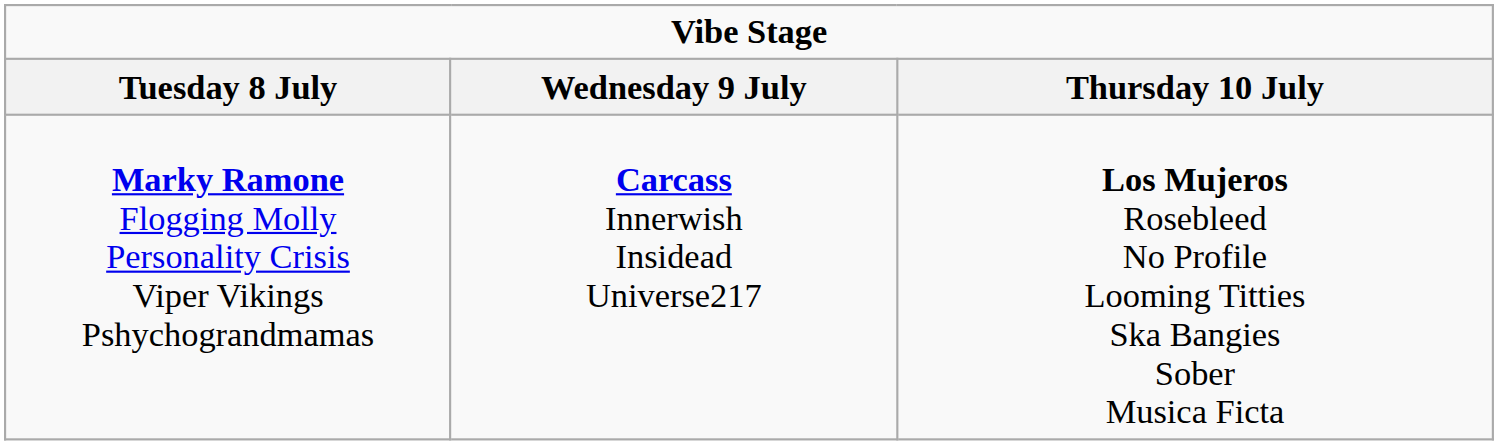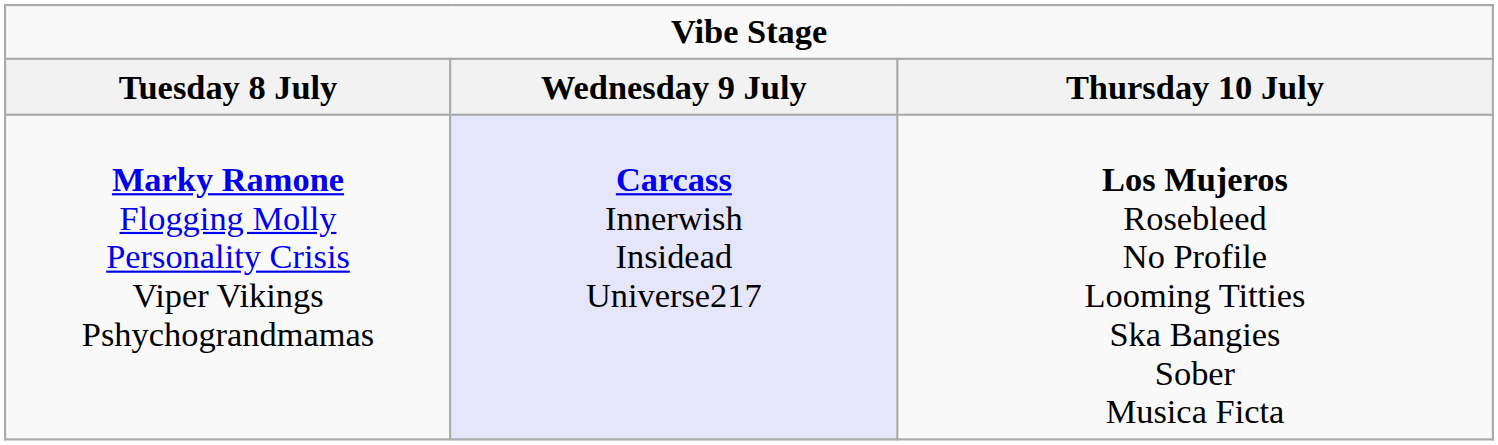(674, 237) no background -> (674, 237) lavender background
